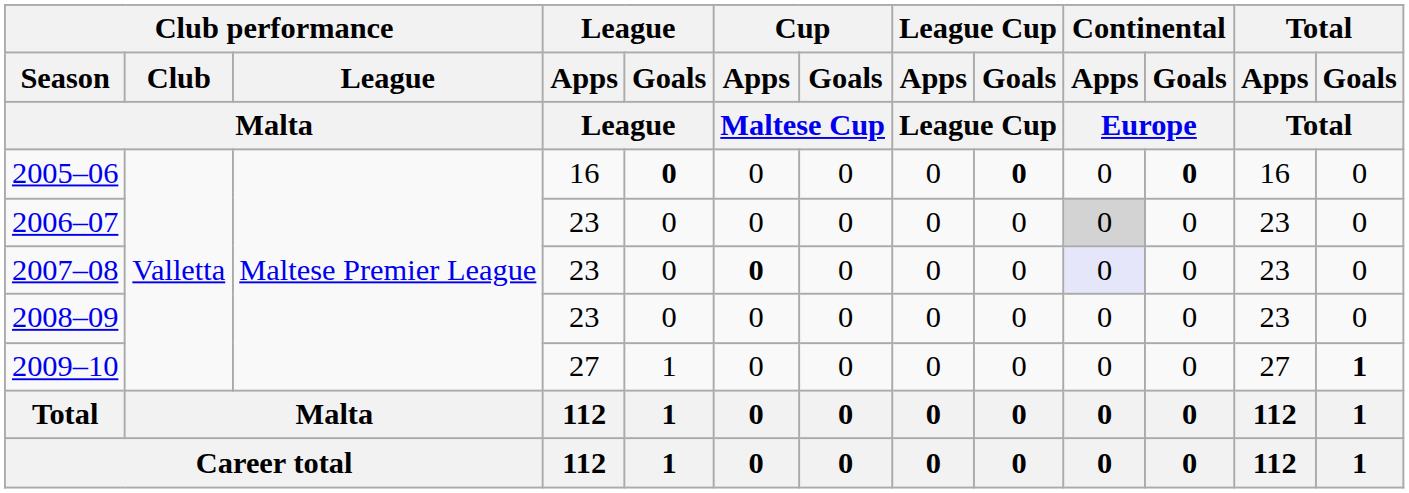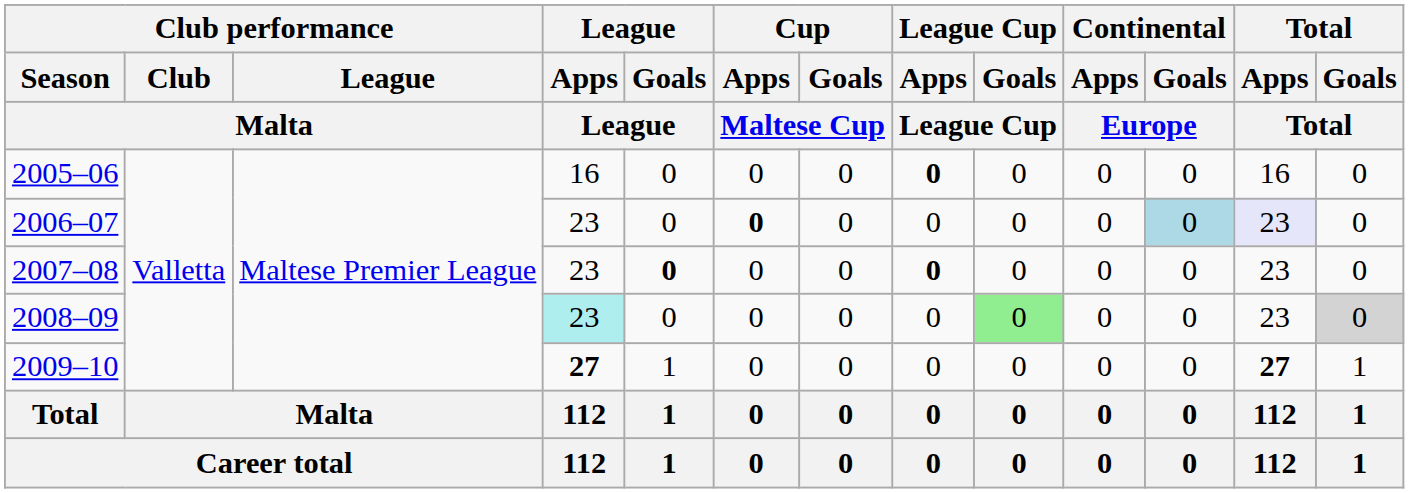(669, 173) bold -> (669, 173) normal
(933, 173) normal -> (933, 173) bold
(1019, 173) bold -> (1019, 173) normal
(1190, 173) bold -> (1190, 173) normal
(756, 221) normal -> (756, 221) bold
(1105, 221) lightgrey background -> (1105, 221) no background
(1190, 221) no background -> (1190, 221) lightblue background
(1275, 221) no background -> (1275, 221) lavender background
(669, 269) normal -> (669, 269) bold
(756, 269) bold -> (756, 269) normal
(933, 269) normal -> (933, 269) bold
(1105, 269) lavender background -> (1105, 269) no background
(584, 317) no background -> (584, 317) paleturquoise background
(1019, 317) no background -> (1019, 317) lightgreen background
(1360, 317) no background -> (1360, 317) lightgrey background
(584, 366) normal -> (584, 366) bold
(1275, 366) normal -> (1275, 366) bold
(1360, 366) bold -> (1360, 366) normal
